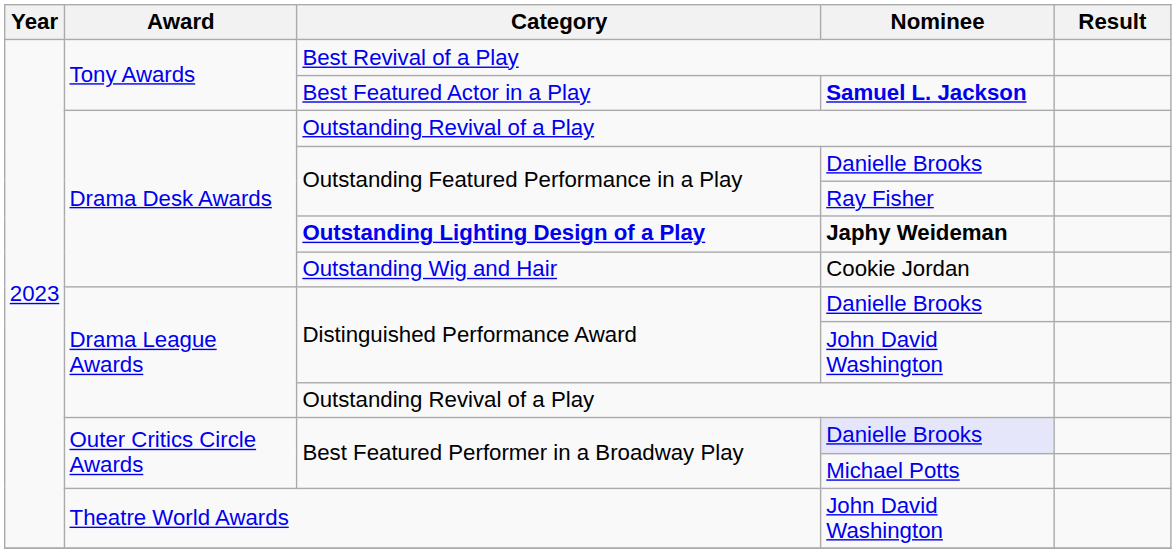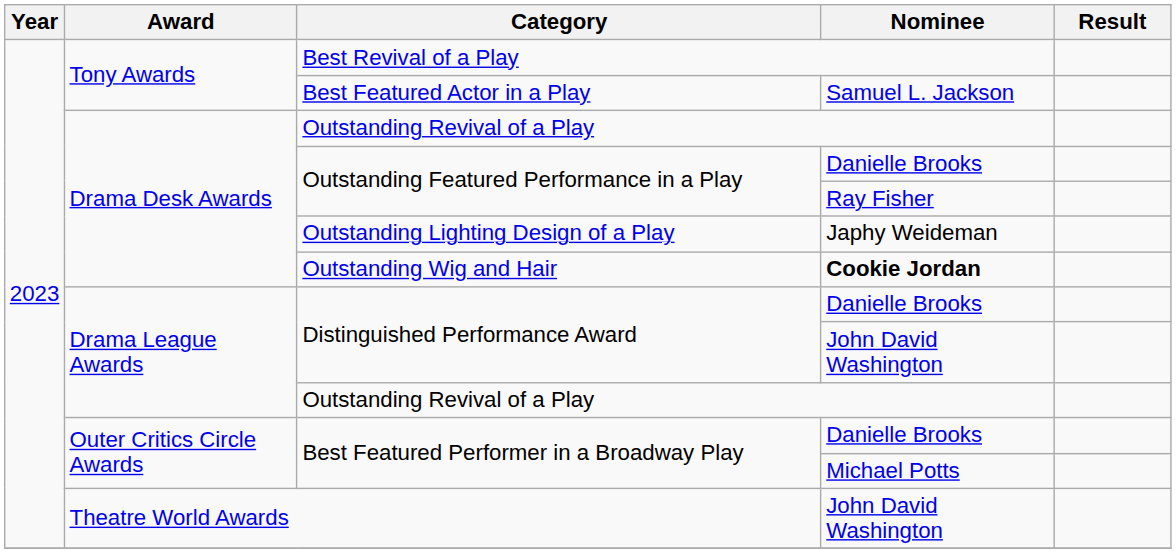(926, 92) bold -> (920, 92) normal
(504, 233) bold -> (488, 233) normal
(917, 233) bold -> (912, 233) normal
(898, 269) normal -> (903, 269) bold
(904, 435) lavender background -> (904, 435) no background
